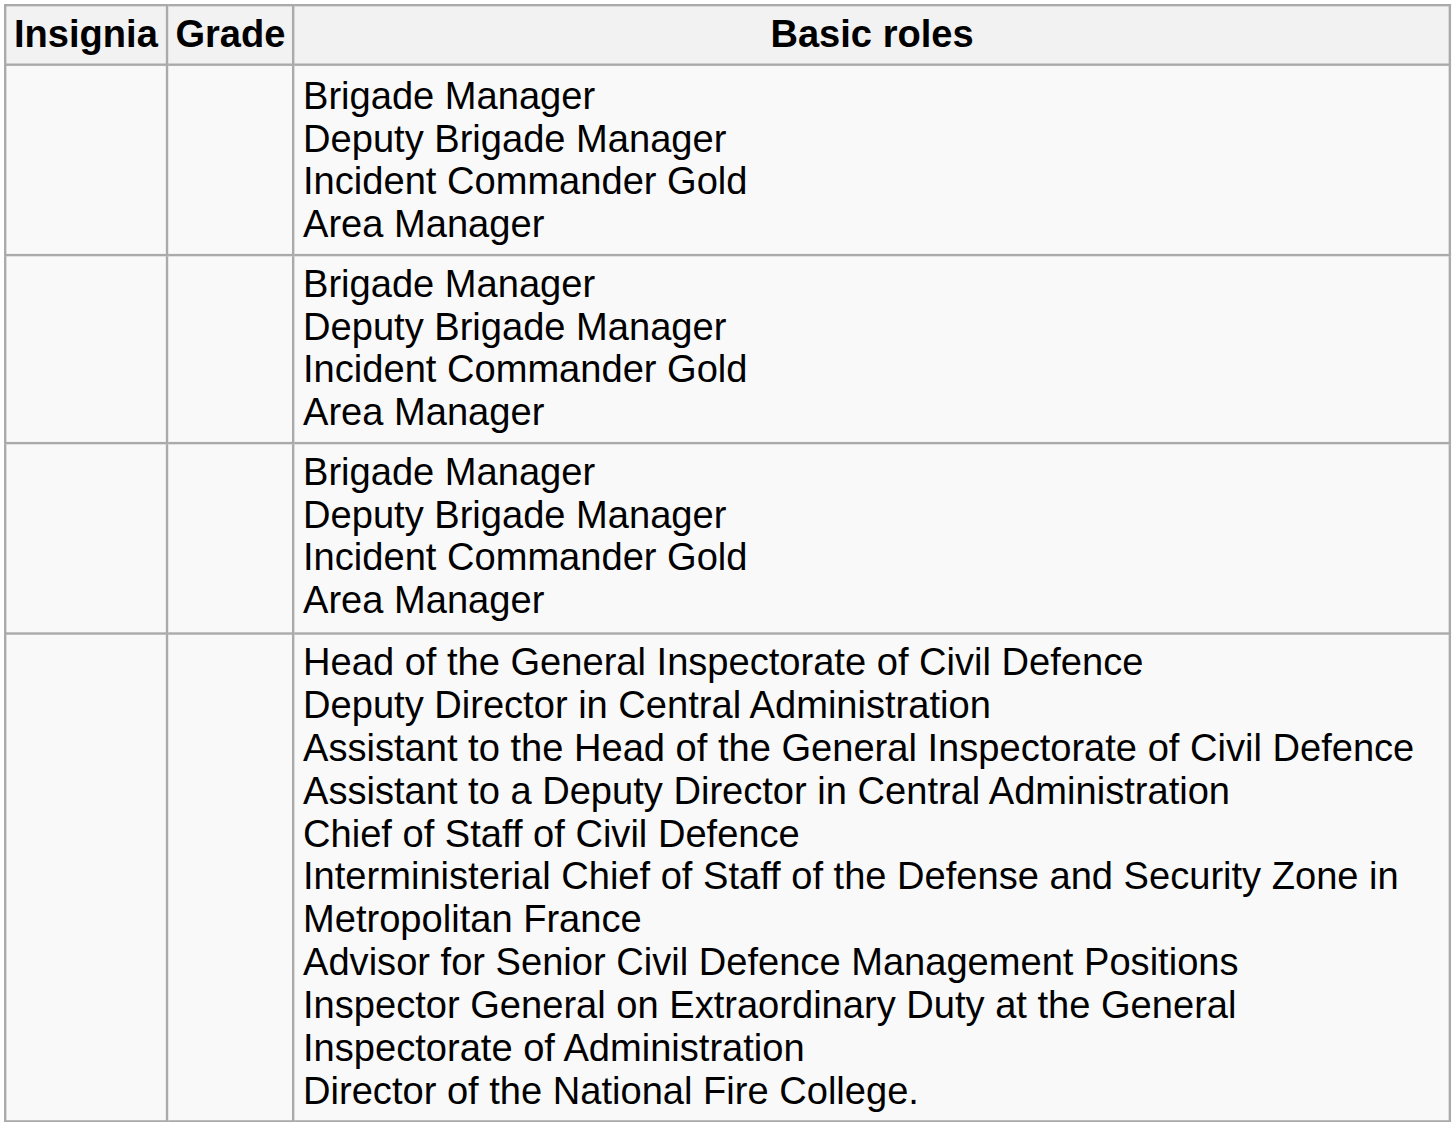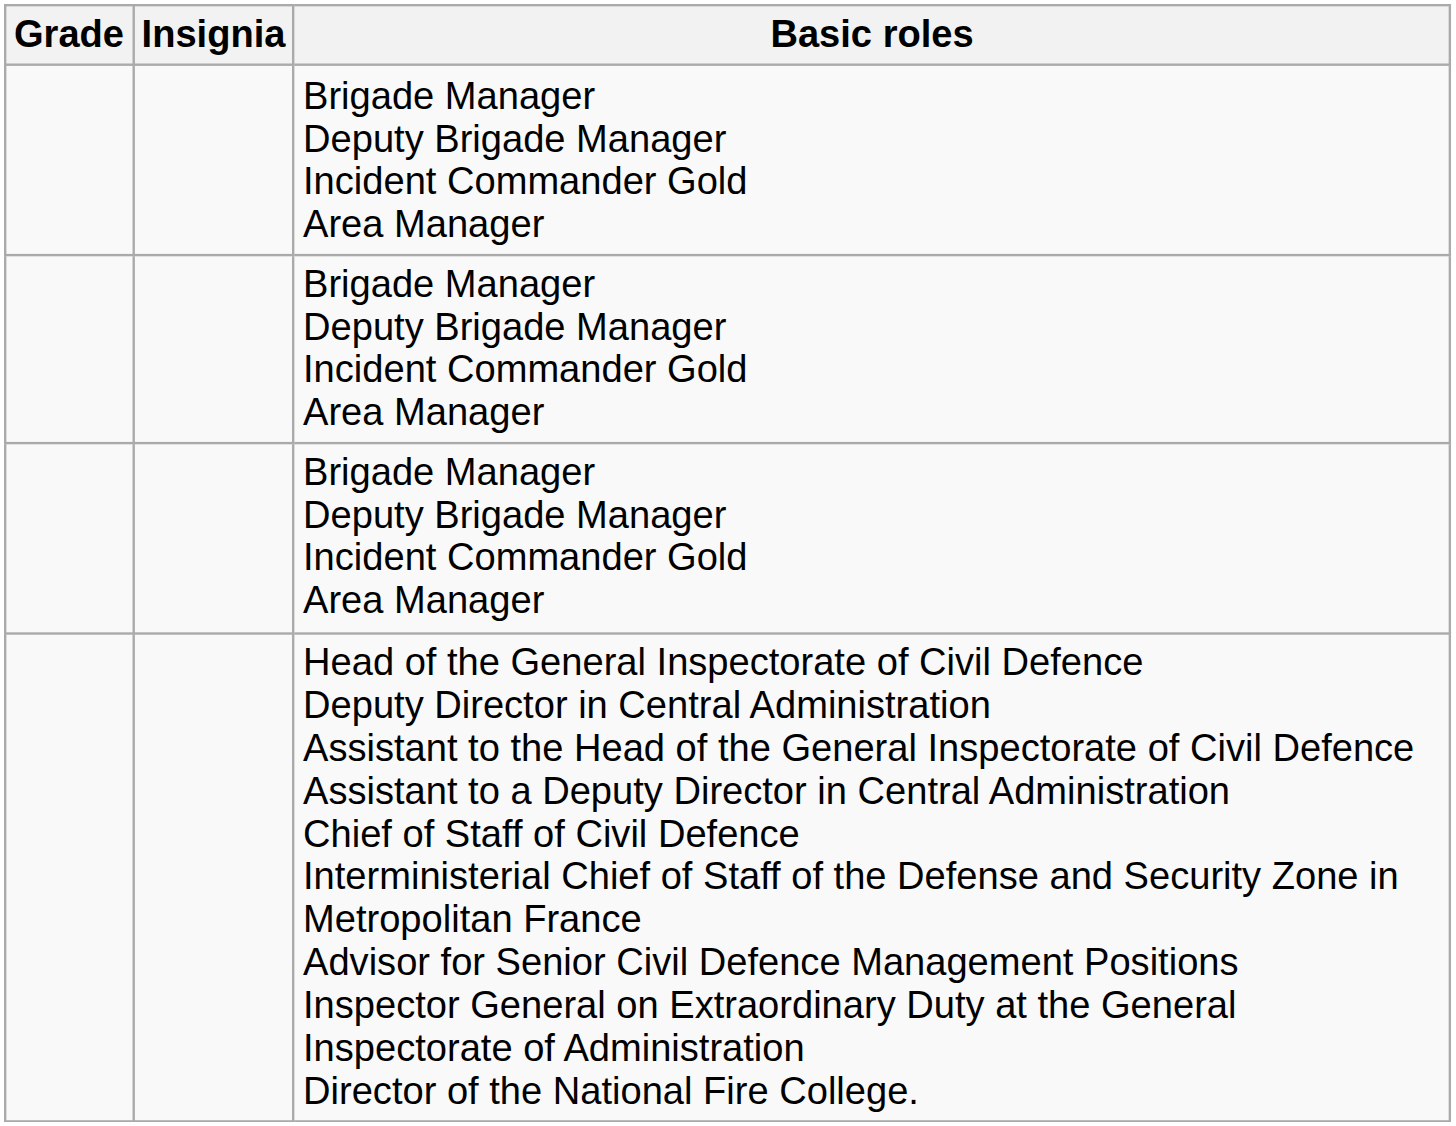columns swapped: (230, 34) <-> (86, 34)
